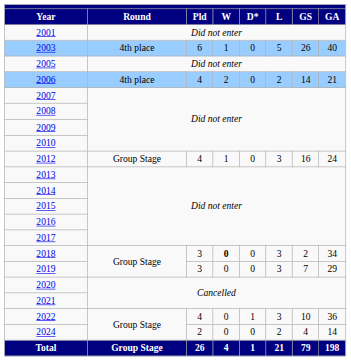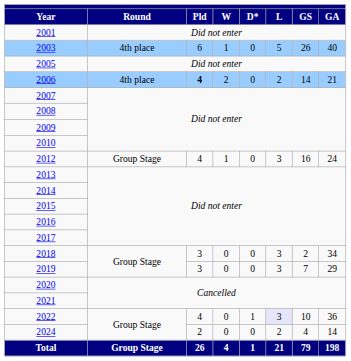(200, 80) normal -> (200, 80) bold
(226, 253) bold -> (226, 253) normal
(279, 317) no background -> (279, 317) lavender background
